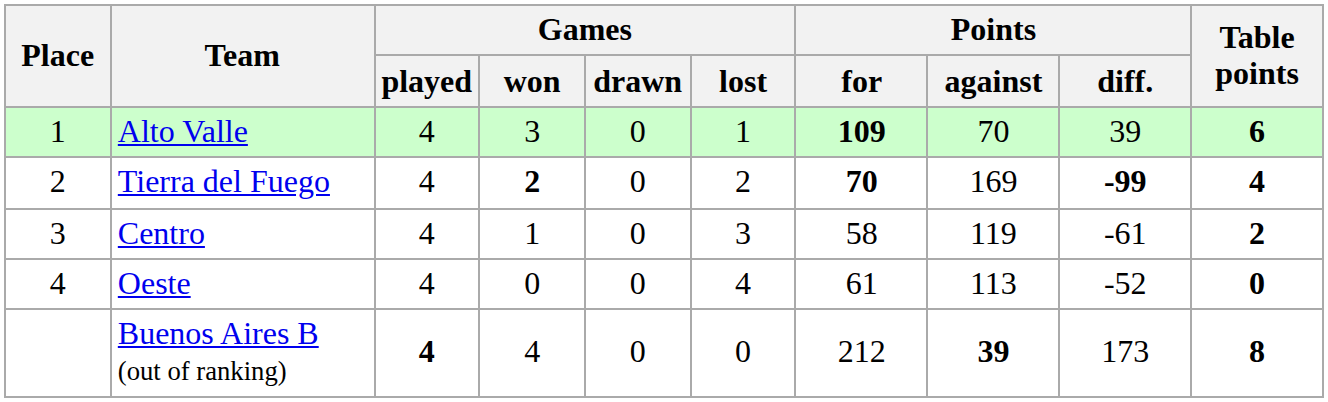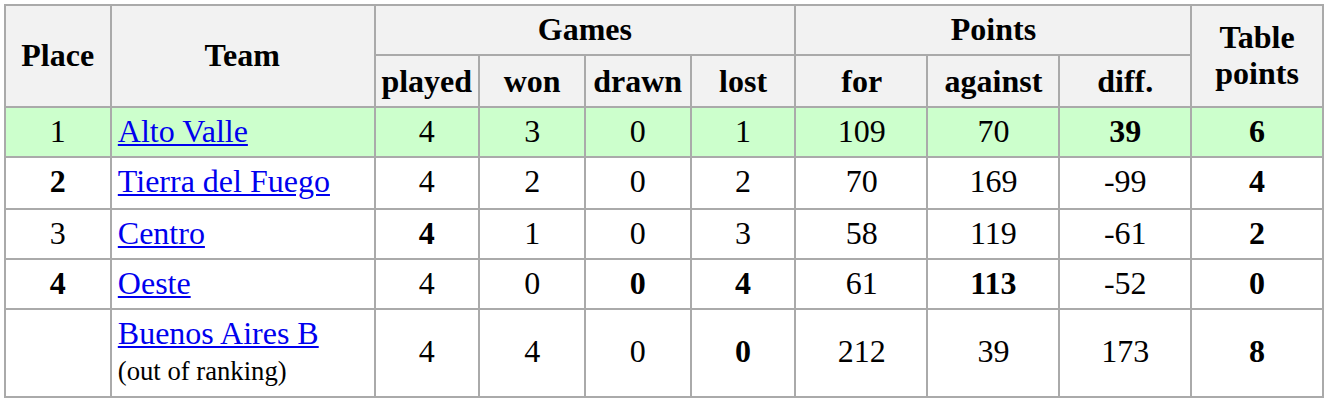(862, 131) bold -> (862, 131) normal
(1125, 131) normal -> (1125, 131) bold
(58, 182) normal -> (58, 182) bold
(532, 182) bold -> (532, 182) normal
(862, 182) bold -> (862, 182) normal
(1125, 182) bold -> (1125, 182) normal
(427, 232) normal -> (427, 232) bold
(58, 283) normal -> (58, 283) bold
(638, 283) normal -> (638, 283) bold
(743, 283) normal -> (743, 283) bold
(993, 283) normal -> (993, 283) bold
(427, 352) bold -> (427, 352) normal
(743, 352) normal -> (743, 352) bold
(993, 352) bold -> (993, 352) normal
